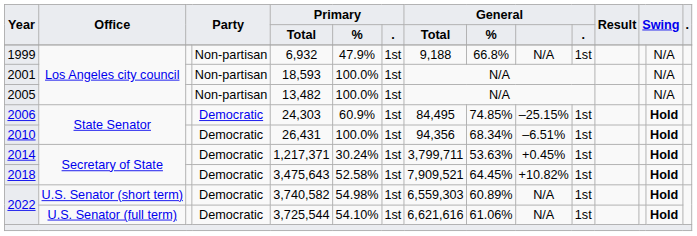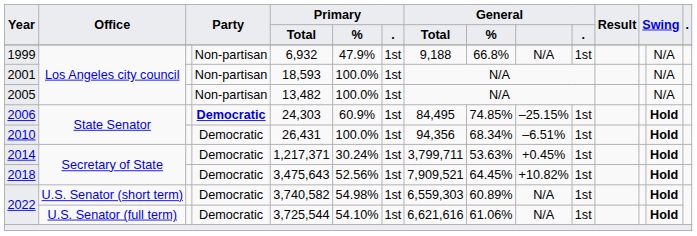(231, 115) normal -> (231, 115) bold
(357, 175) 52.58% -> (357, 175) 52.56%
